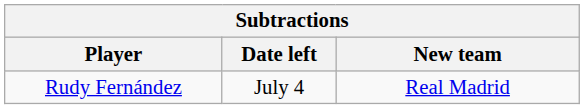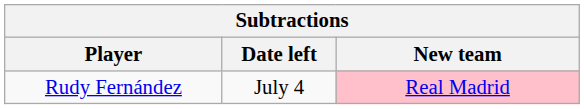(458, 86) no background -> (458, 86) pink background
